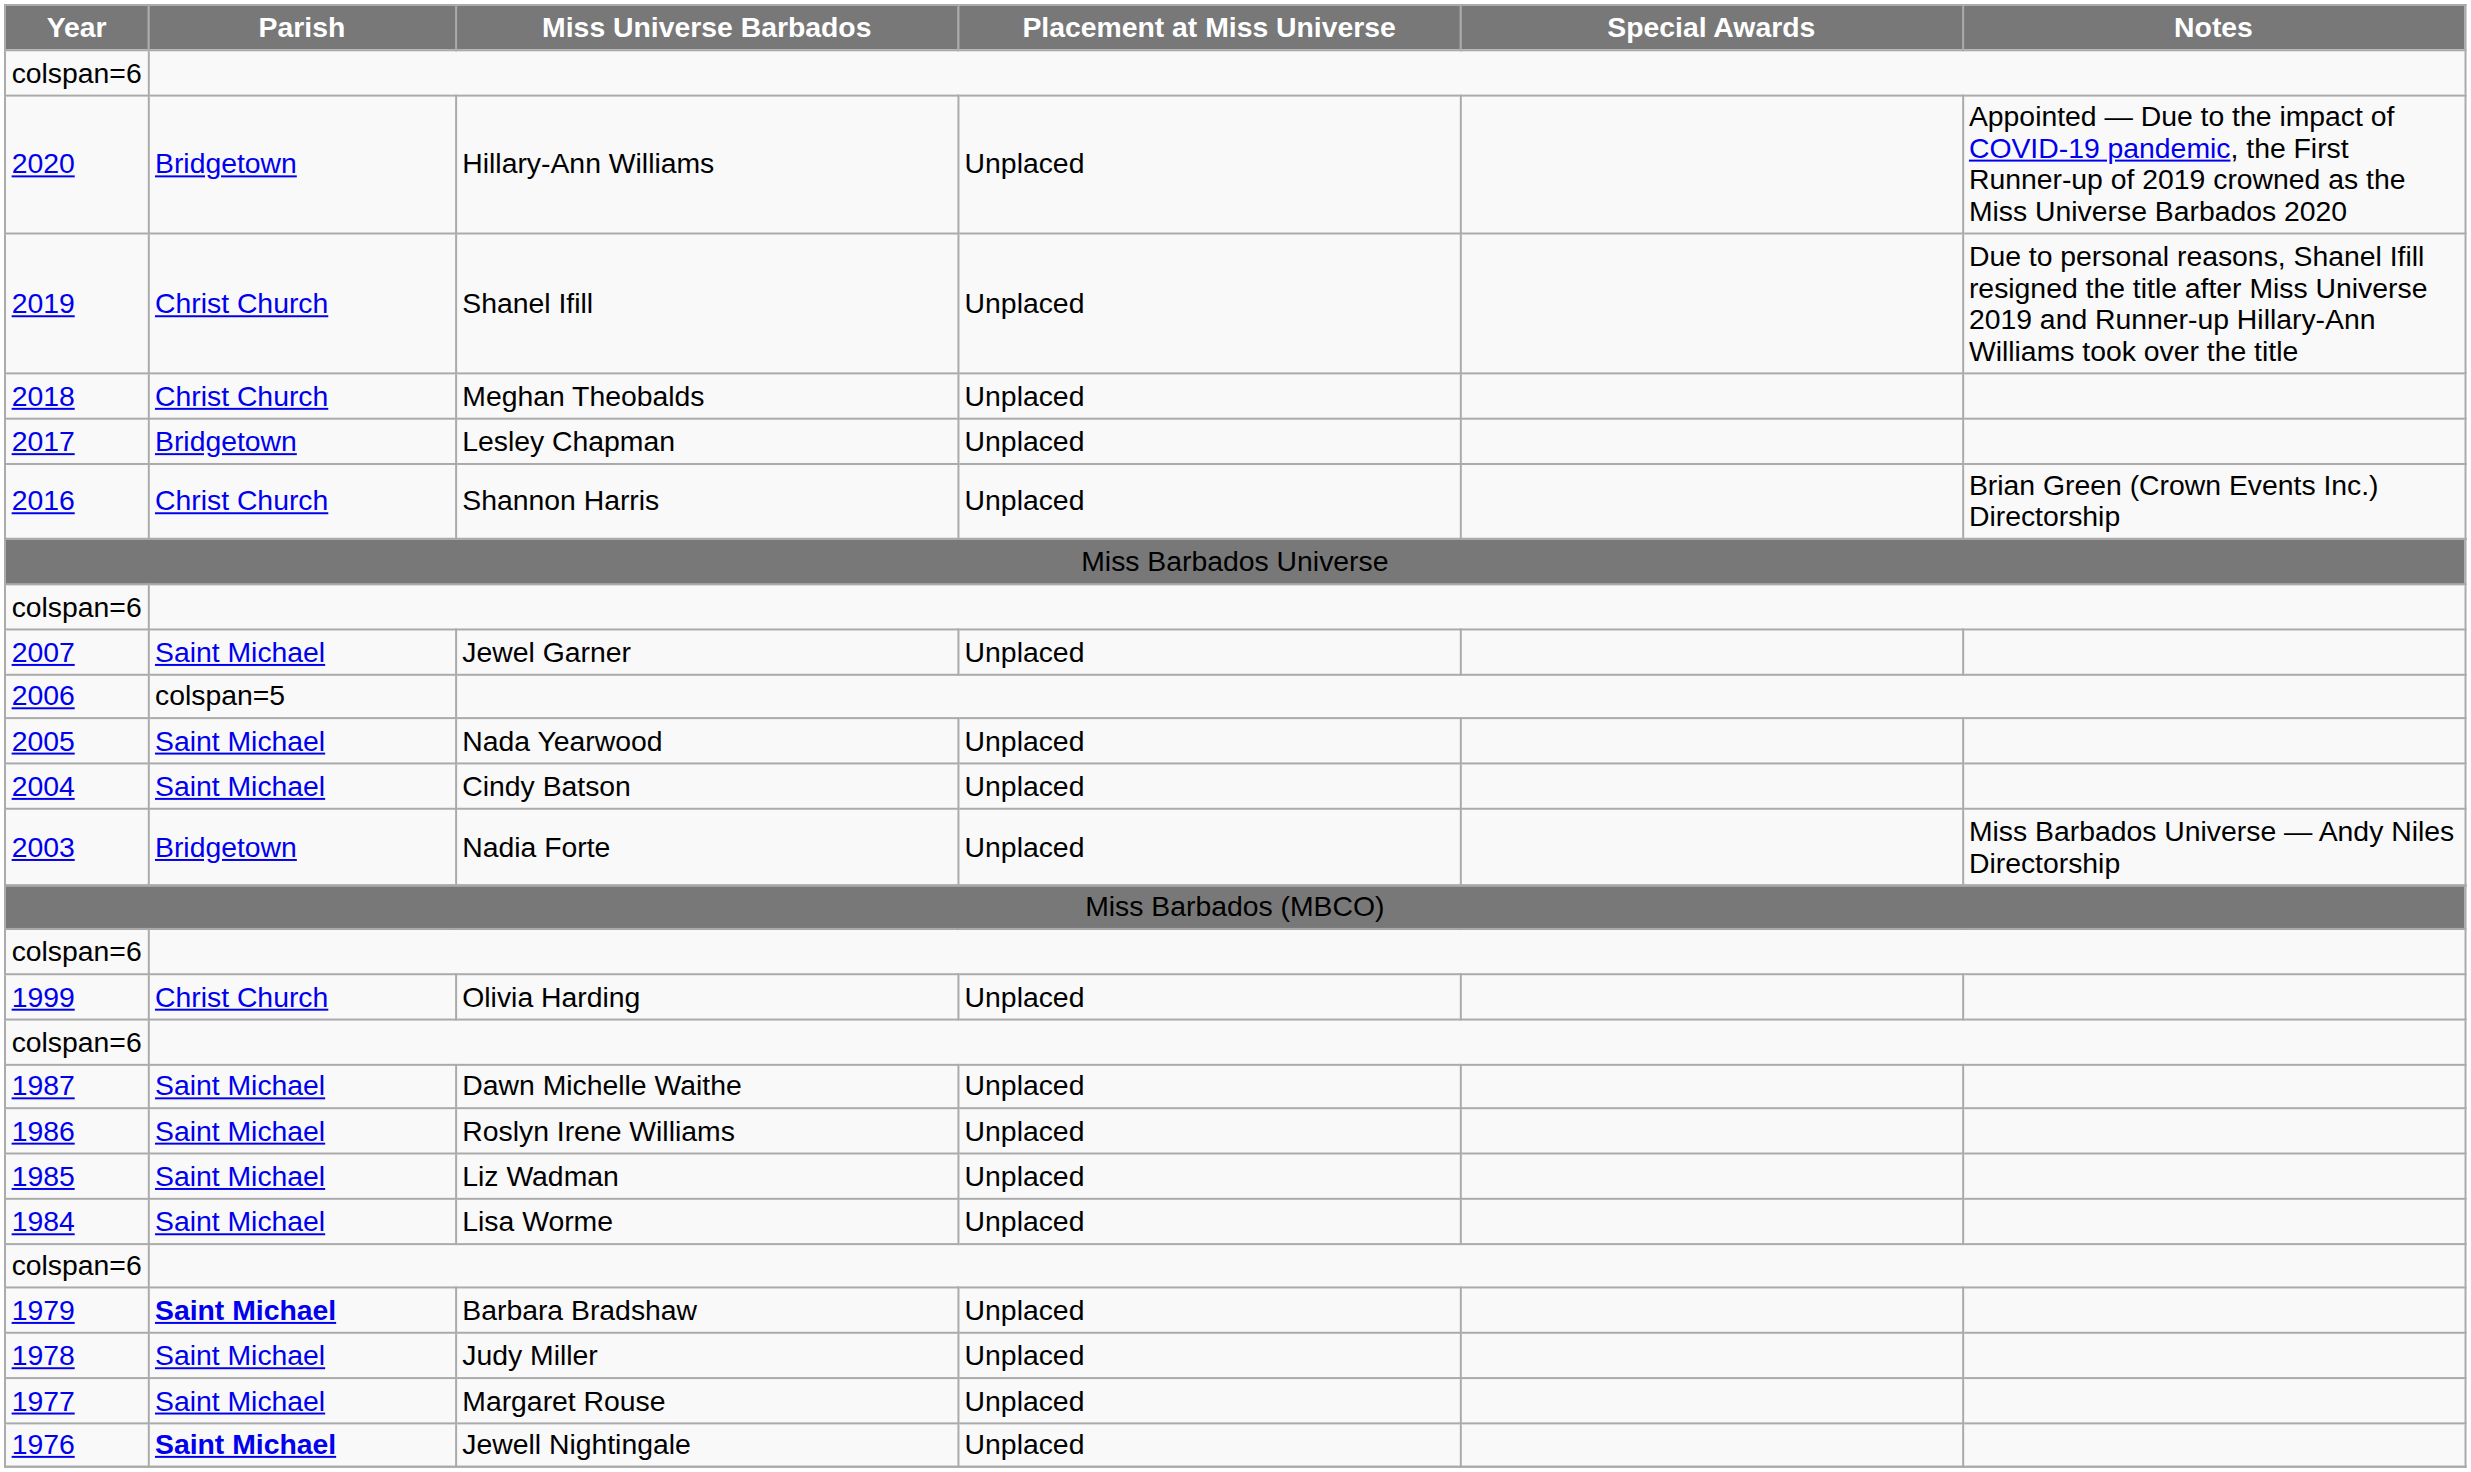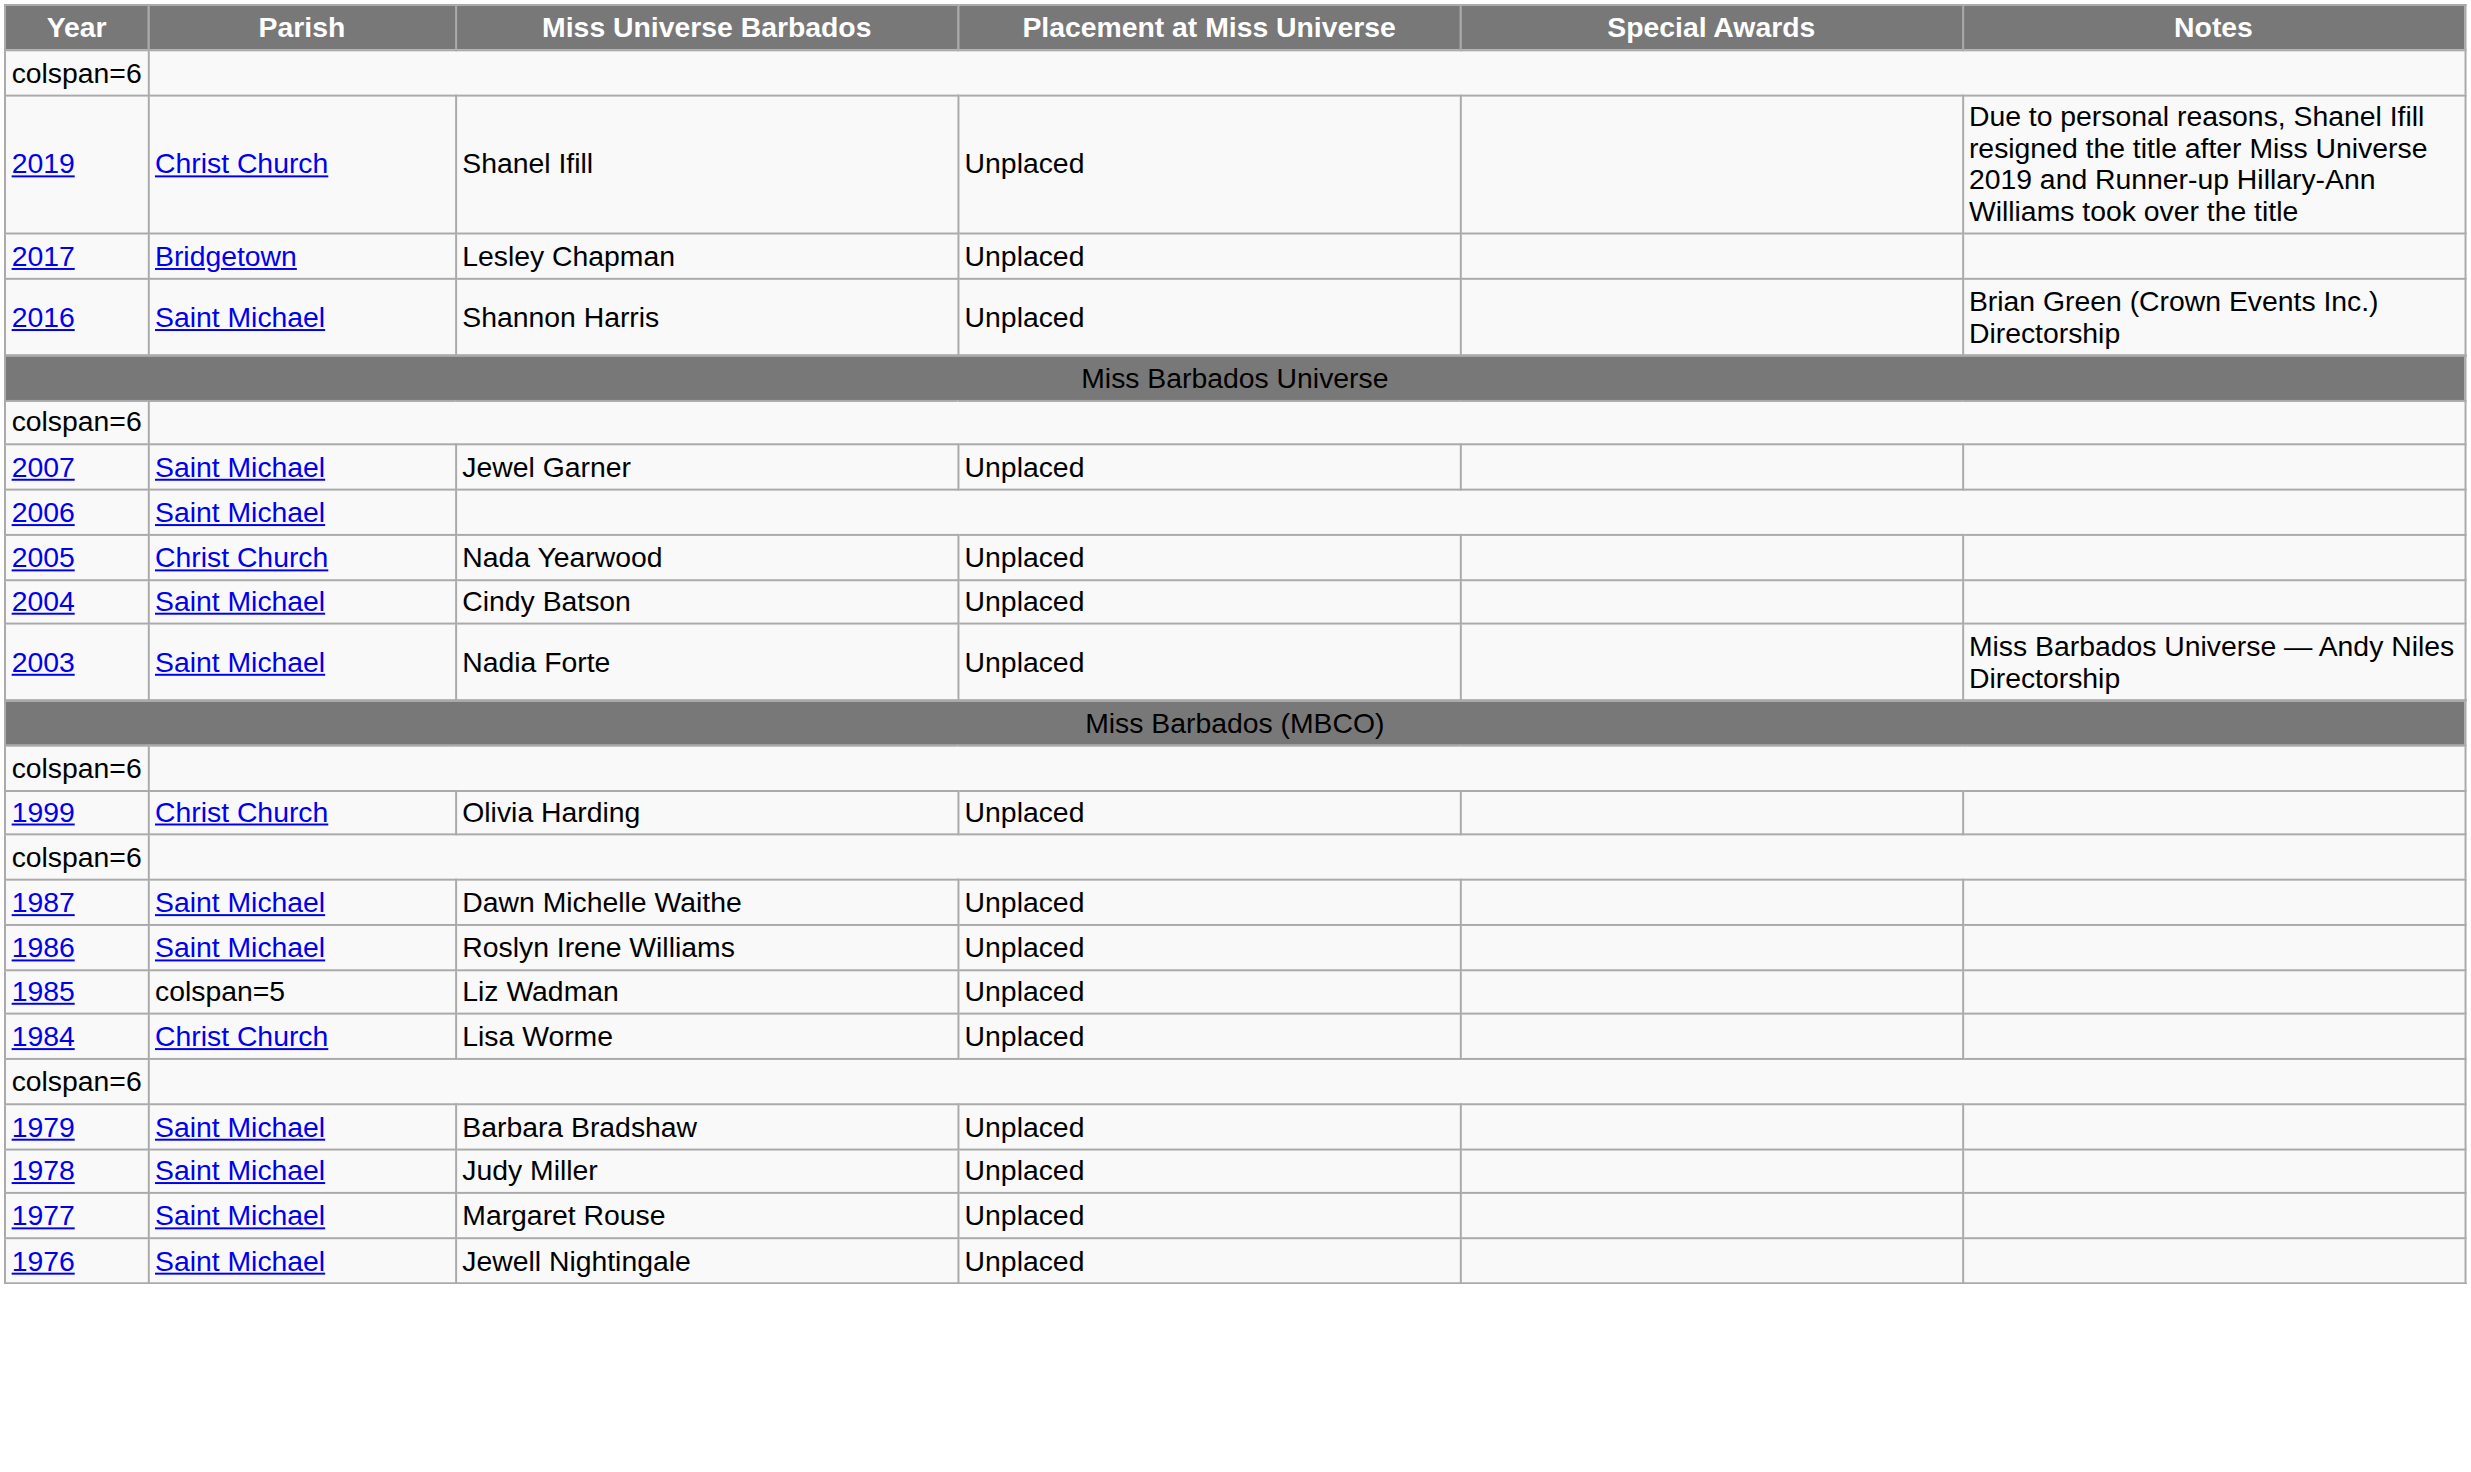- row: (43, 165)
- row: (43, 396)
(242, 502) Christ Church -> (240, 317) Saint Michael
(220, 697) colspan=5 -> (240, 512) Saint Michael
(240, 741) Saint Michael -> (242, 557) Christ Church
(226, 847) Bridgetown -> (240, 663) Saint Michael
(240, 1176) Saint Michael -> (220, 992) colspan=5
(240, 1221) Saint Michael -> (242, 1037) Christ Church
(246, 1311) bold -> (240, 1127) normal
(246, 1445) bold -> (240, 1261) normal
